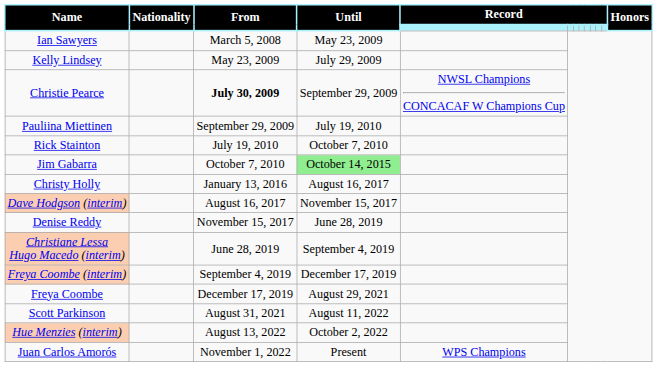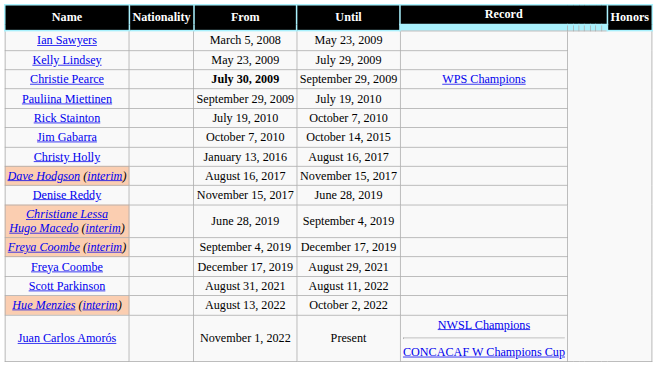(484, 93) NWSL Champions CONCACAF W Champions Cup -> (484, 79) WPS Champions
(349, 164) lightgreen background -> (349, 137) no background
(484, 351) WPS Champions -> (484, 338) NWSL Champions CONCACAF W Champions Cup
